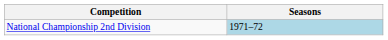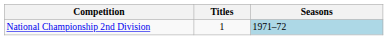+ column: (222, 12)
